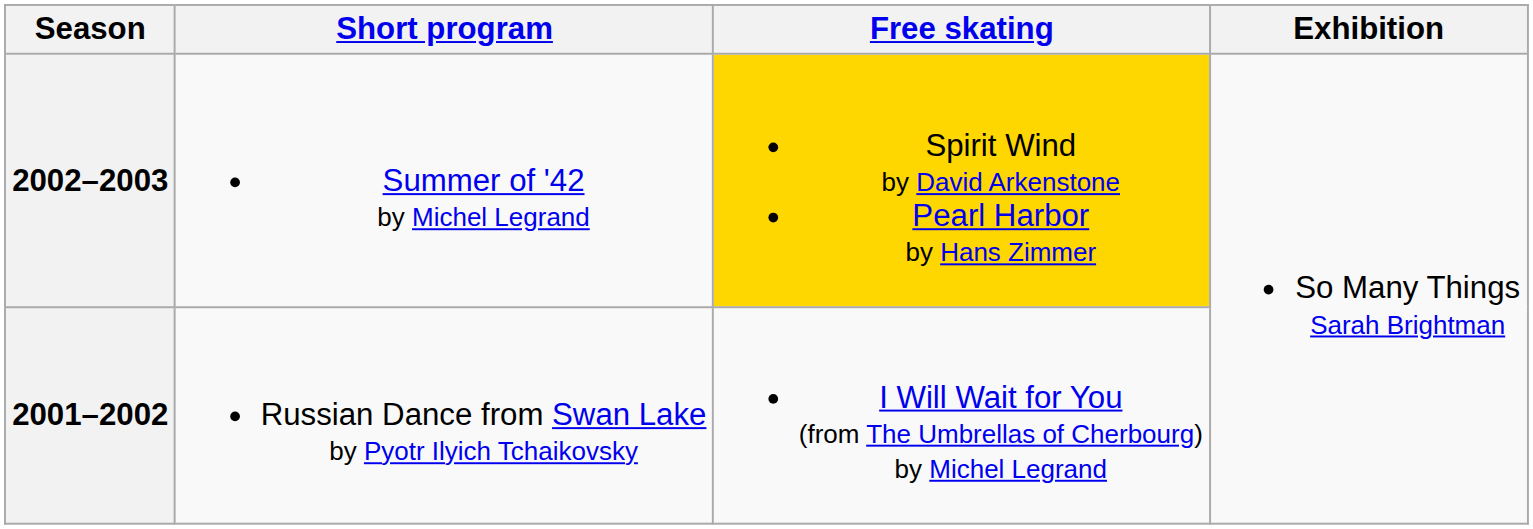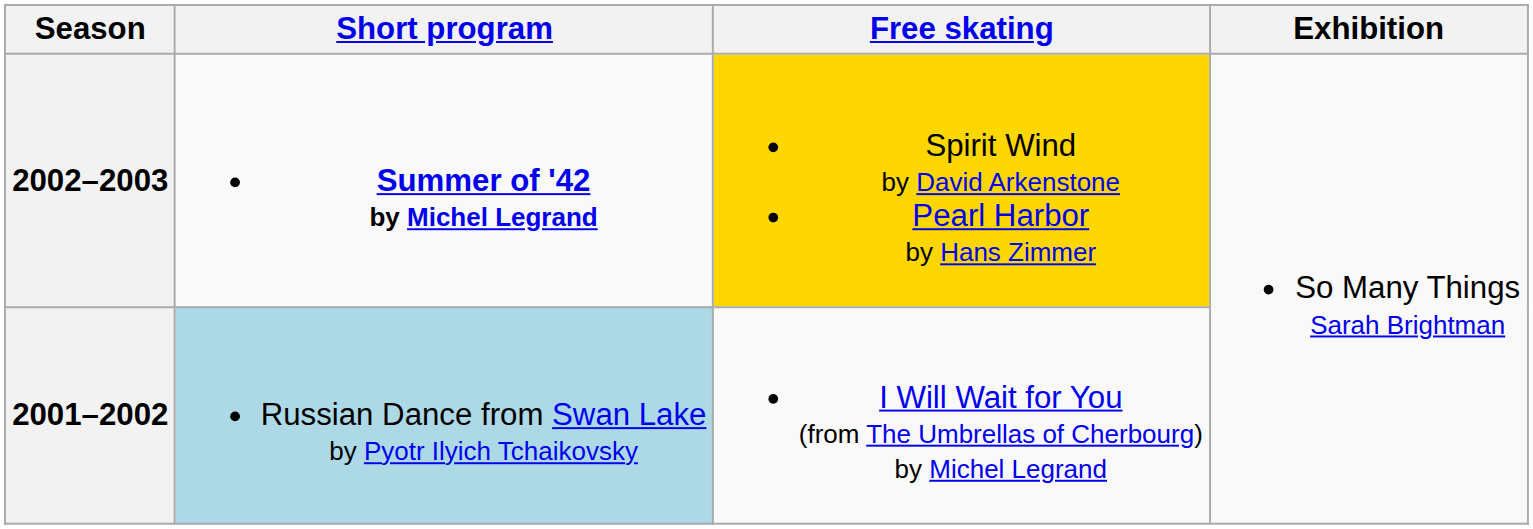(445, 198) normal -> (445, 198) bold
(445, 433) no background -> (445, 433) lightblue background
